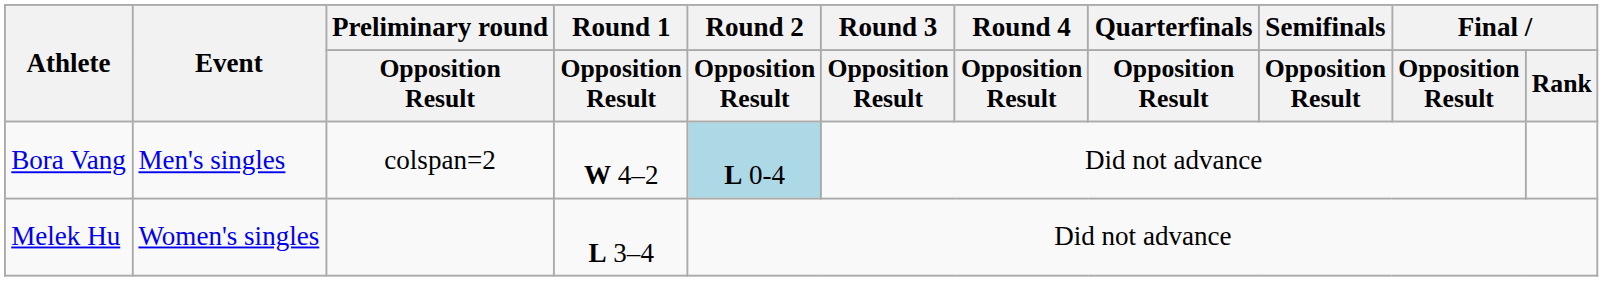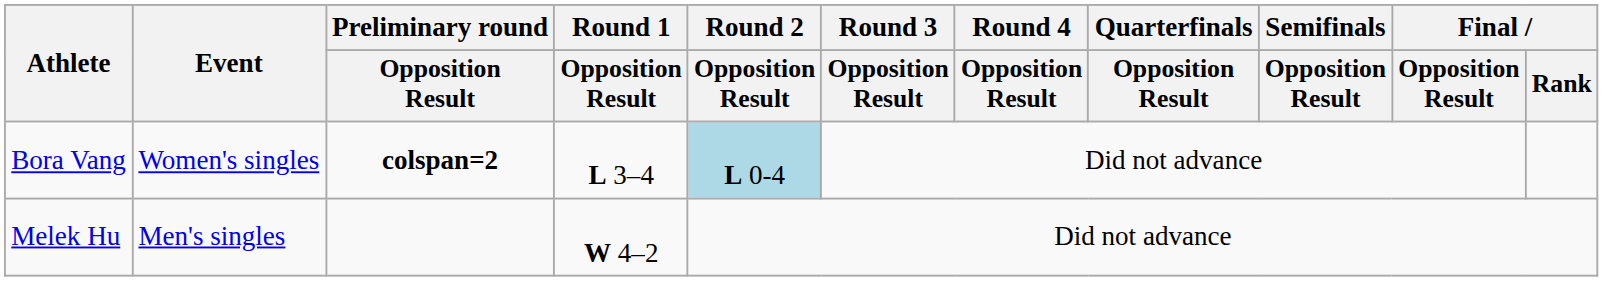(212, 160) Men's singles -> (229, 160) Women's singles
(440, 160) normal -> (440, 160) bold
(621, 176) W 4–2 -> (621, 176) L 3–4
(229, 236) Women's singles -> (212, 236) Men's singles
(621, 252) L 3–4 -> (621, 252) W 4–2
